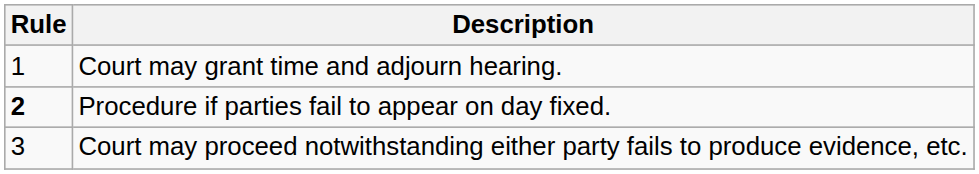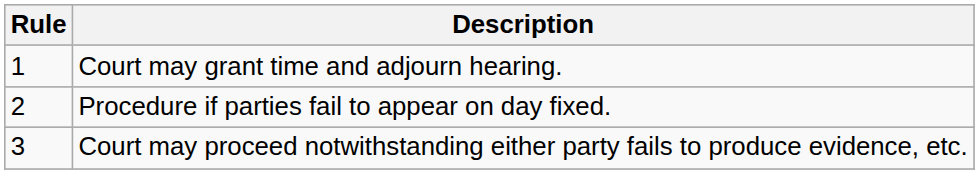(18, 106) bold -> (18, 106) normal
